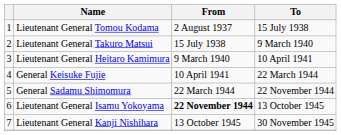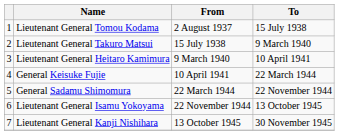(213, 106) bold -> (212, 106) normal
